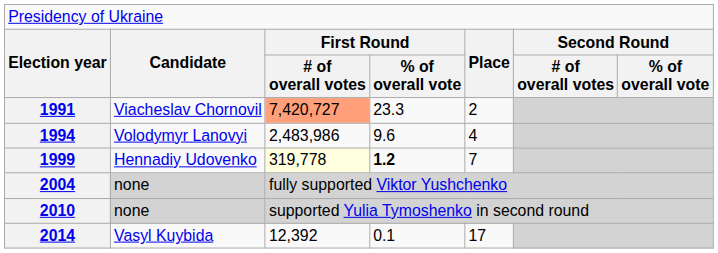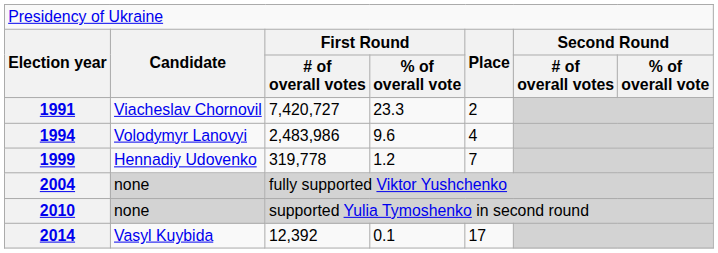(304, 110) lightsalmon background -> (304, 110) no background
(298, 160) lightyellow background -> (298, 160) no background
(384, 160) bold -> (384, 160) normal
